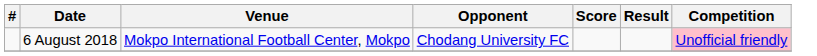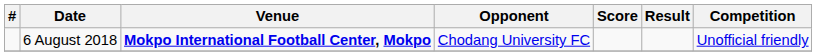(267, 40) normal -> (277, 40) bold
(731, 40) pink background -> (753, 40) no background
